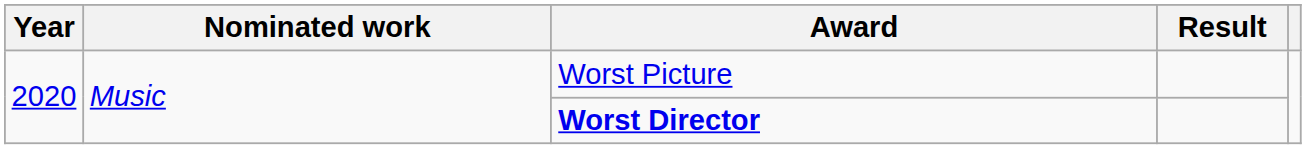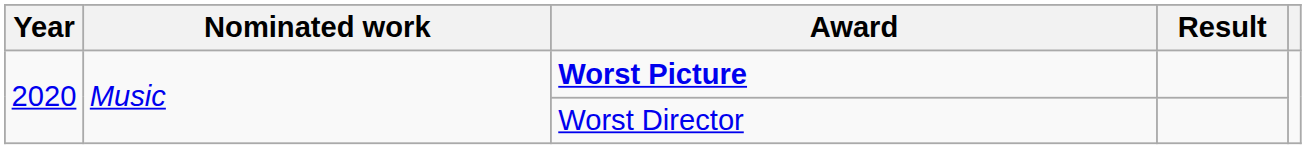(645, 73) normal -> (653, 73) bold
(659, 119) bold -> (651, 119) normal
